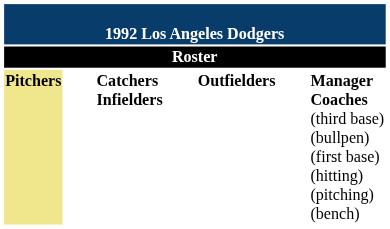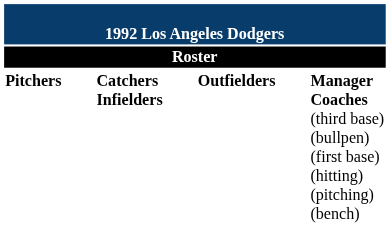(33, 80) khaki background -> (33, 80) no background
